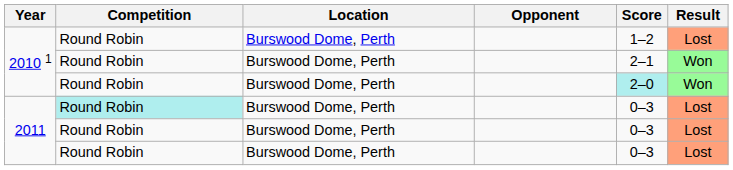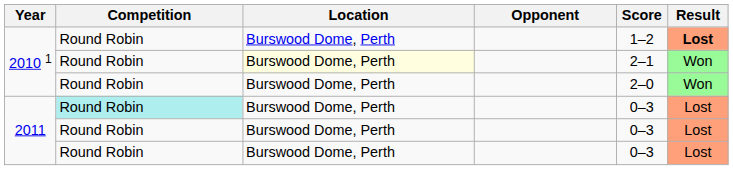(698, 38) normal -> (698, 38) bold
(320, 61) no background -> (320, 61) lightyellow background
(642, 84) paleturquoise background -> (642, 84) no background
